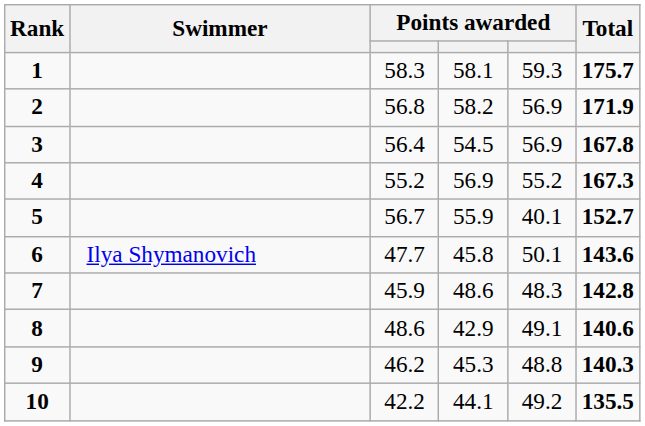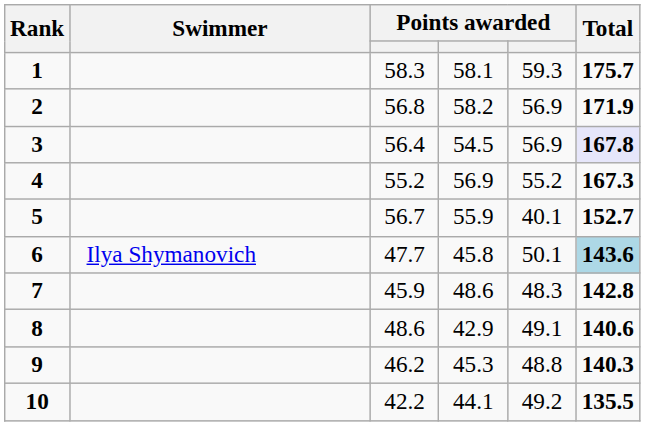(608, 143) no background -> (608, 143) lavender background
(608, 254) no background -> (608, 254) lightblue background
